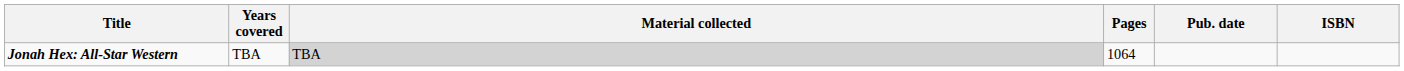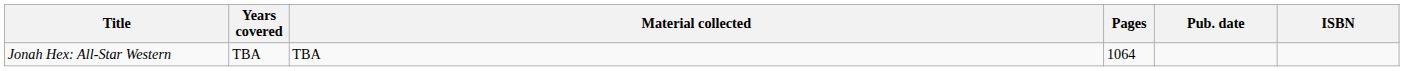(93, 54) bold -> (89, 54) normal
(307, 54) lightgrey background -> (307, 54) no background
